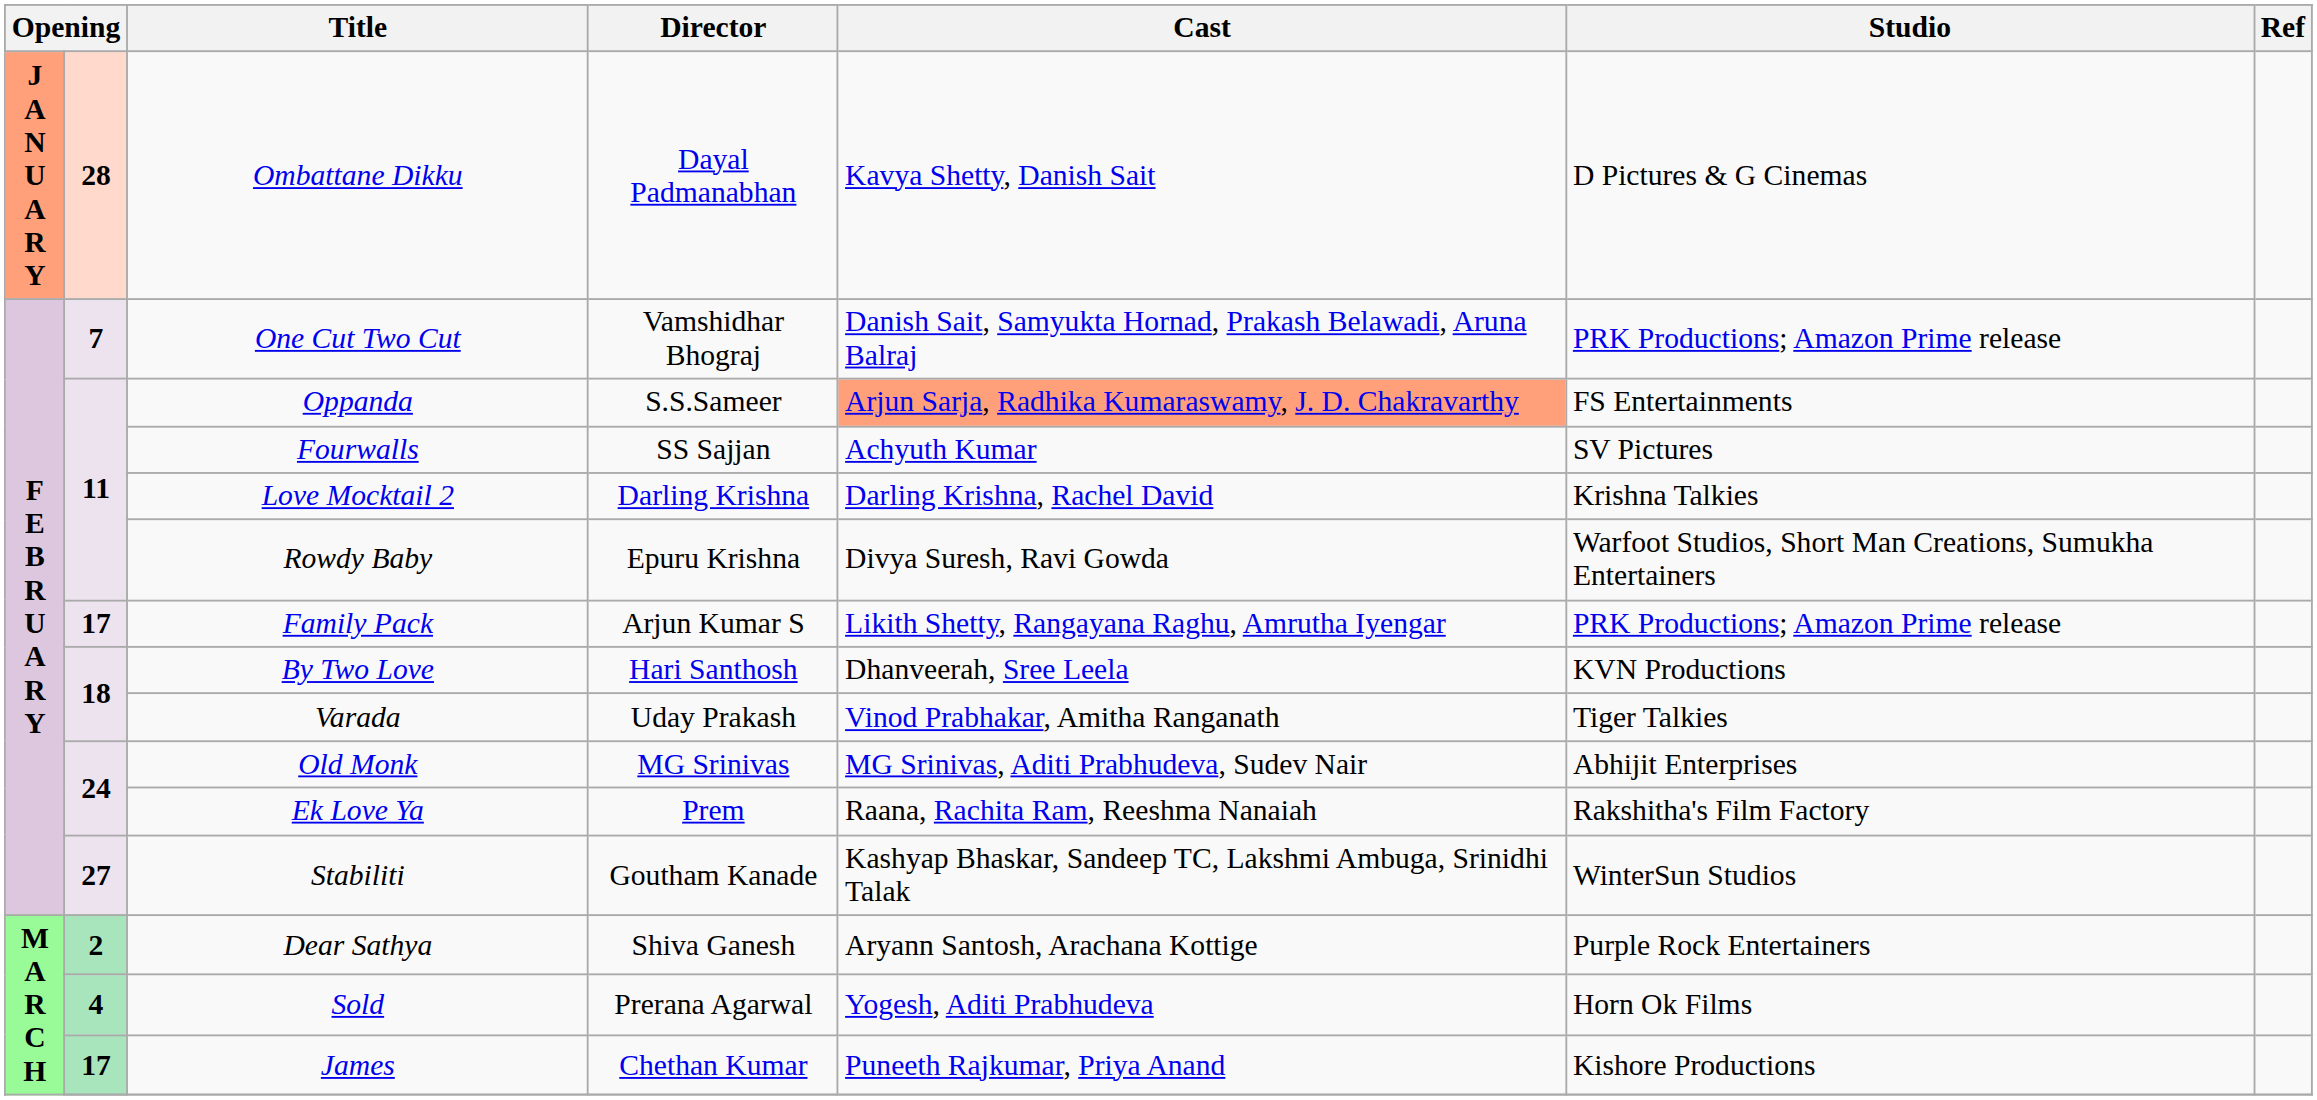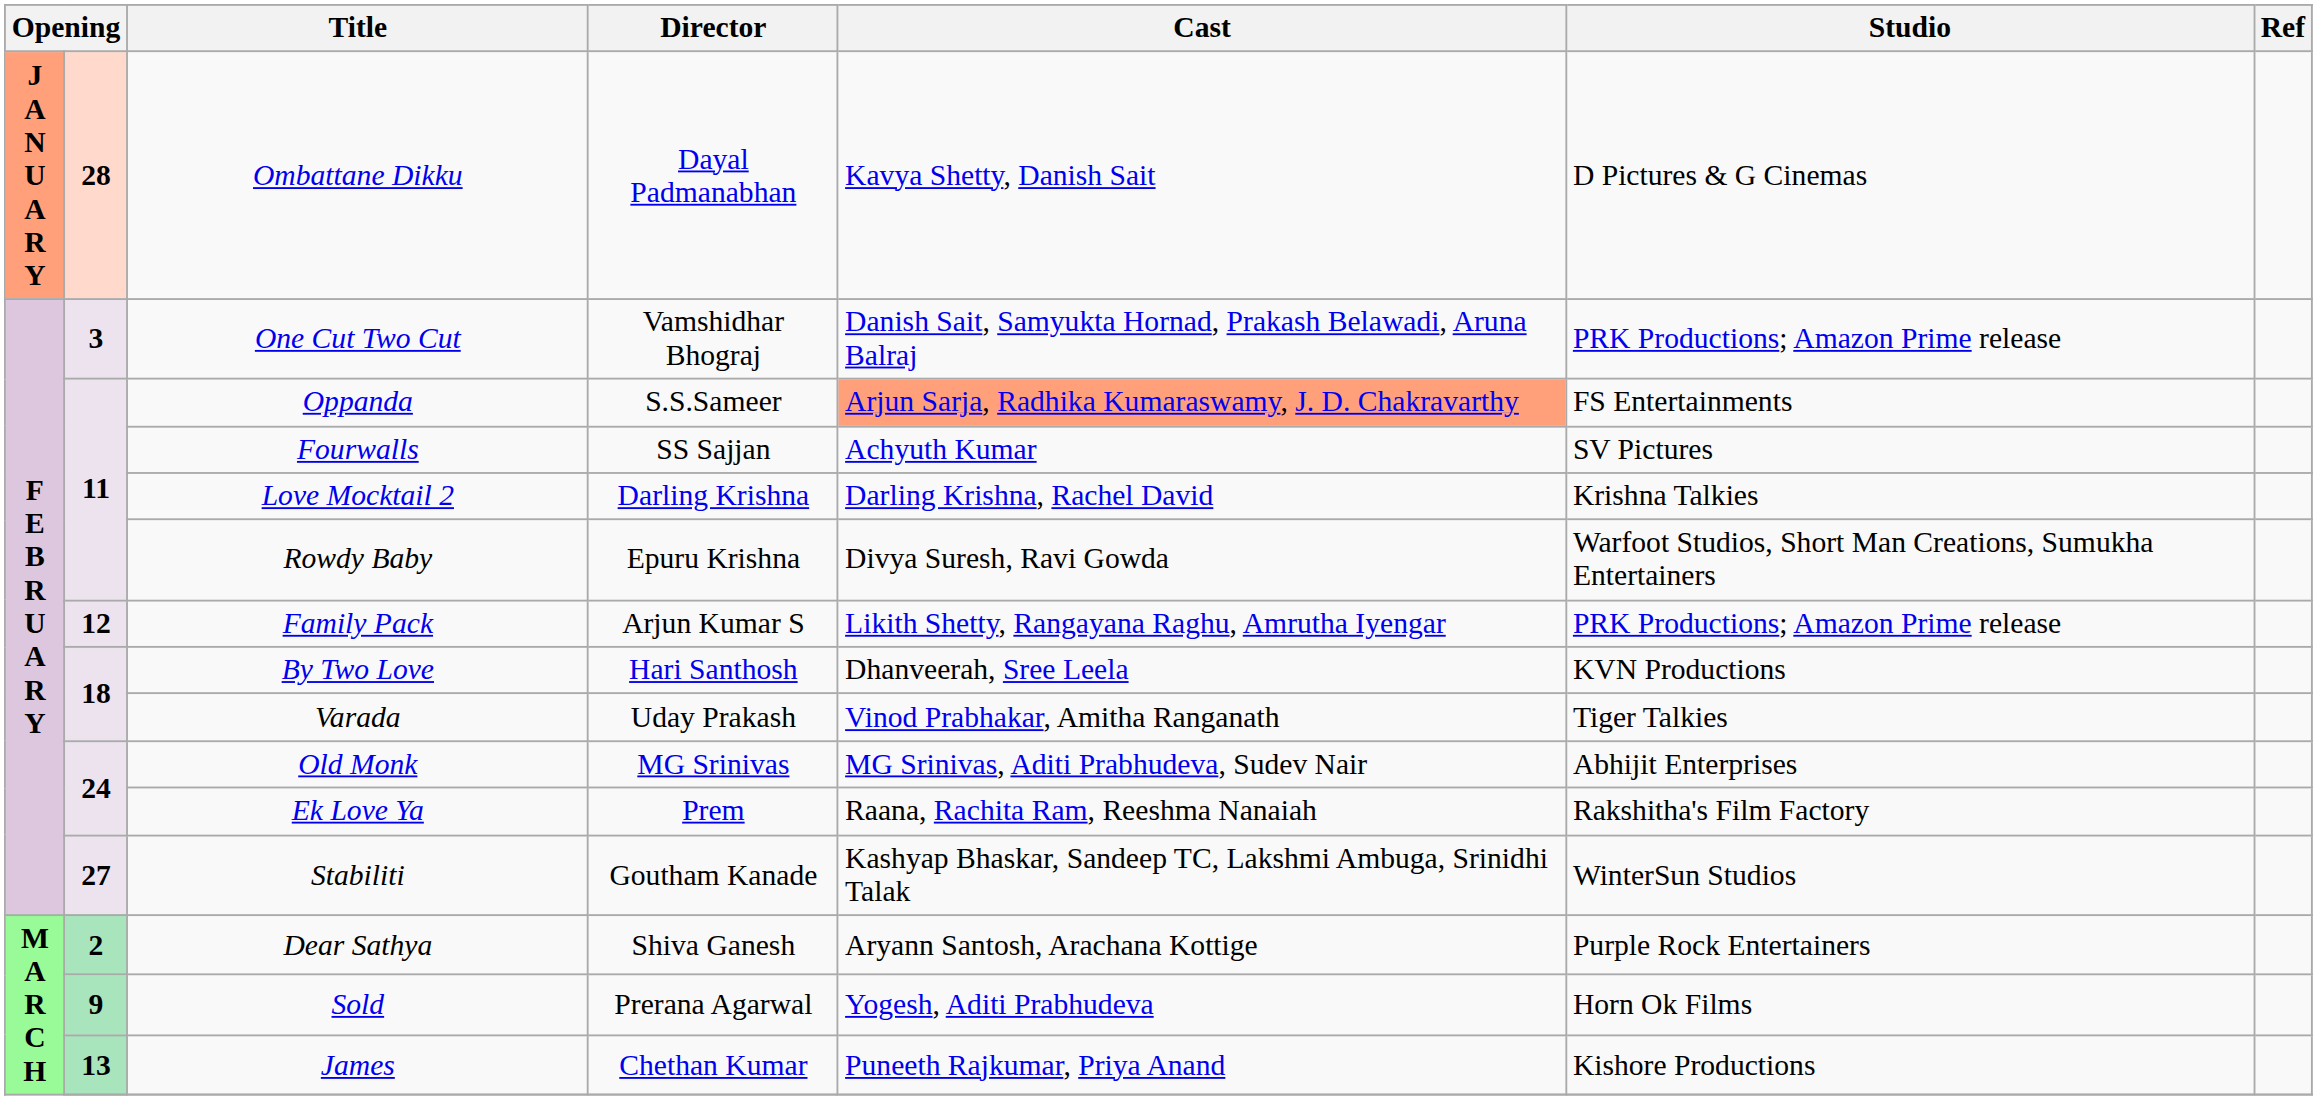(96, 338) 7 -> (96, 338) 3
(96, 622) 17 -> (96, 622) 12
(96, 1004) 4 -> (96, 1004) 9
(96, 1064) 17 -> (96, 1064) 13
